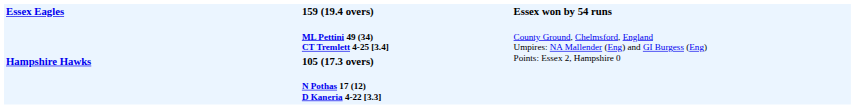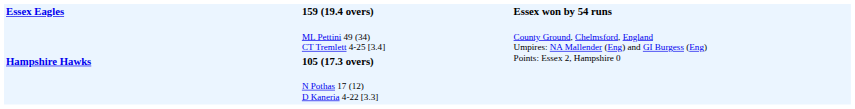(345, 42) bold -> (344, 42) normal
(342, 91) bold -> (340, 91) normal
